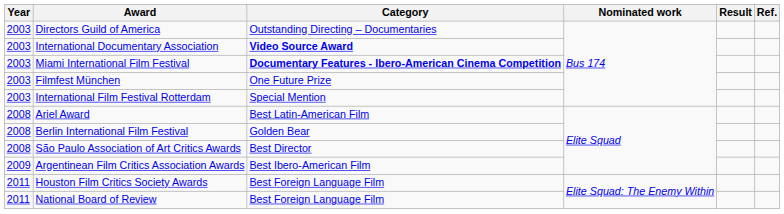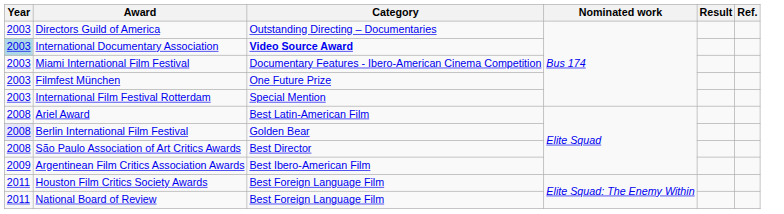(19, 47) no background -> (19, 47) lightblue background
(405, 64) bold -> (395, 64) normal
(19, 132) no background -> (19, 132) lavender background
